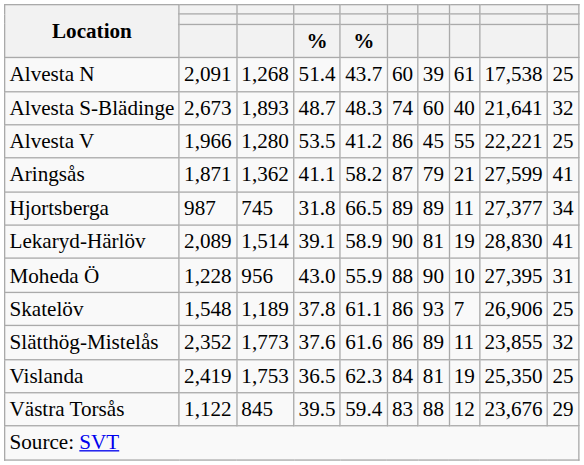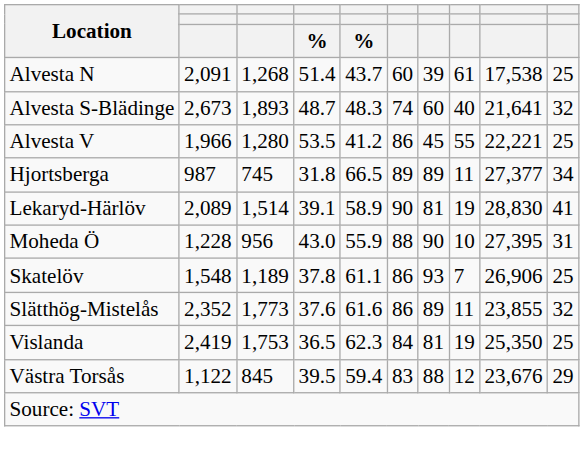- row: (47, 174)
